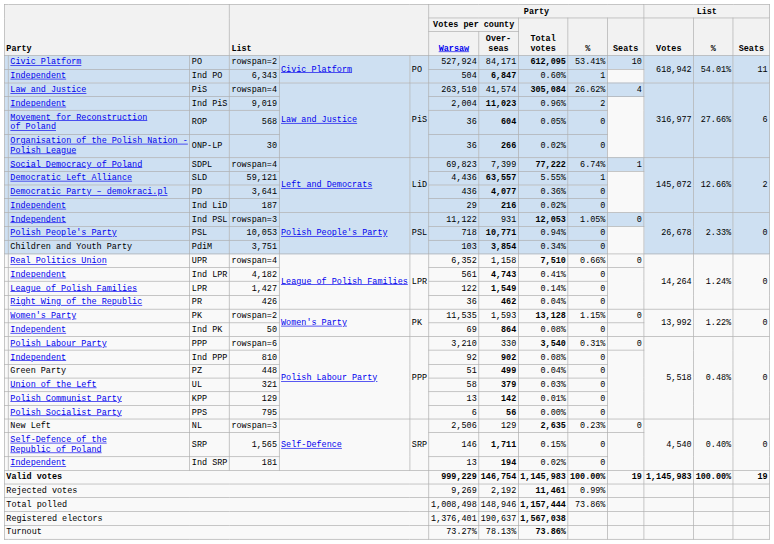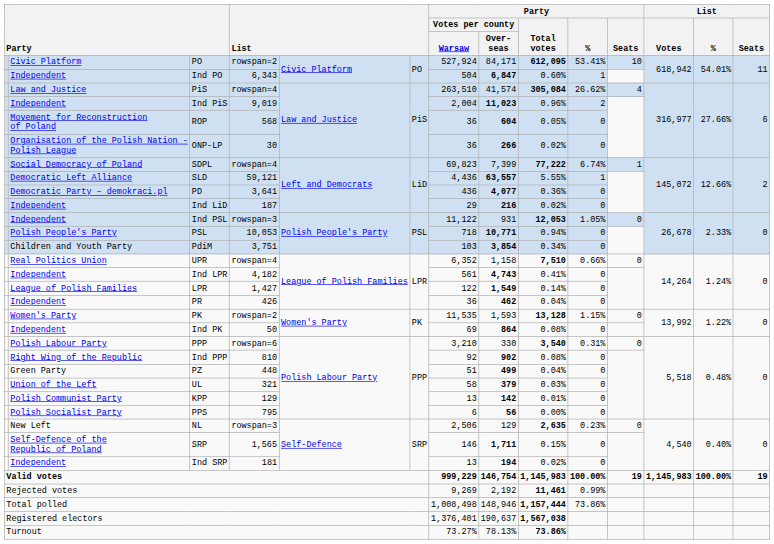(76, 302) Right Wing of the Republic -> (38, 302) Independent
(38, 357) Independent -> (76, 357) Right Wing of the Republic
